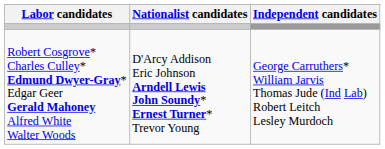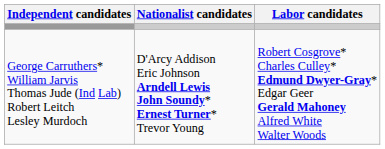columns swapped: (67, 14) <-> (315, 14)
